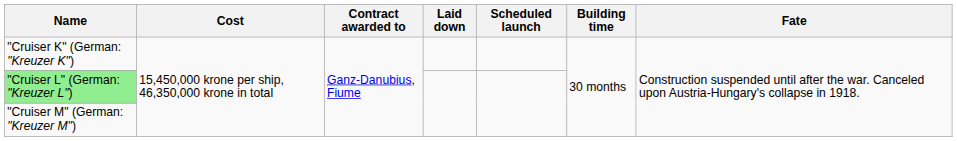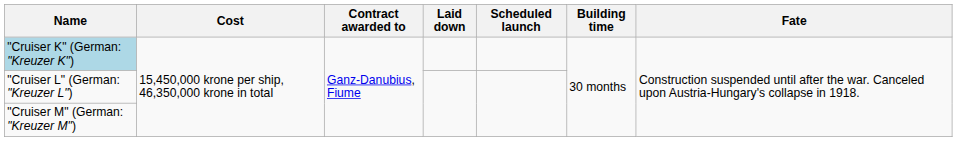(64, 53) no background -> (64, 53) lightblue background
(64, 86) lightgreen background -> (64, 86) no background
